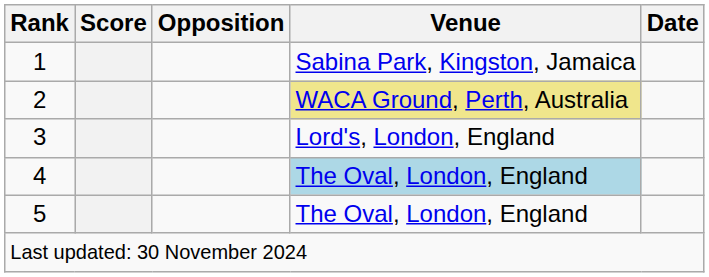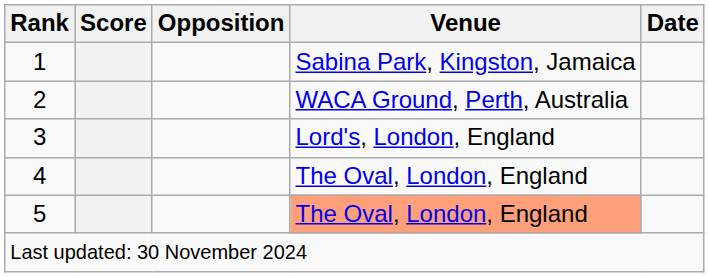(462, 99) khaki background -> (462, 99) no background
(442, 175) lightblue background -> (442, 175) no background
(442, 213) no background -> (442, 213) lightsalmon background
